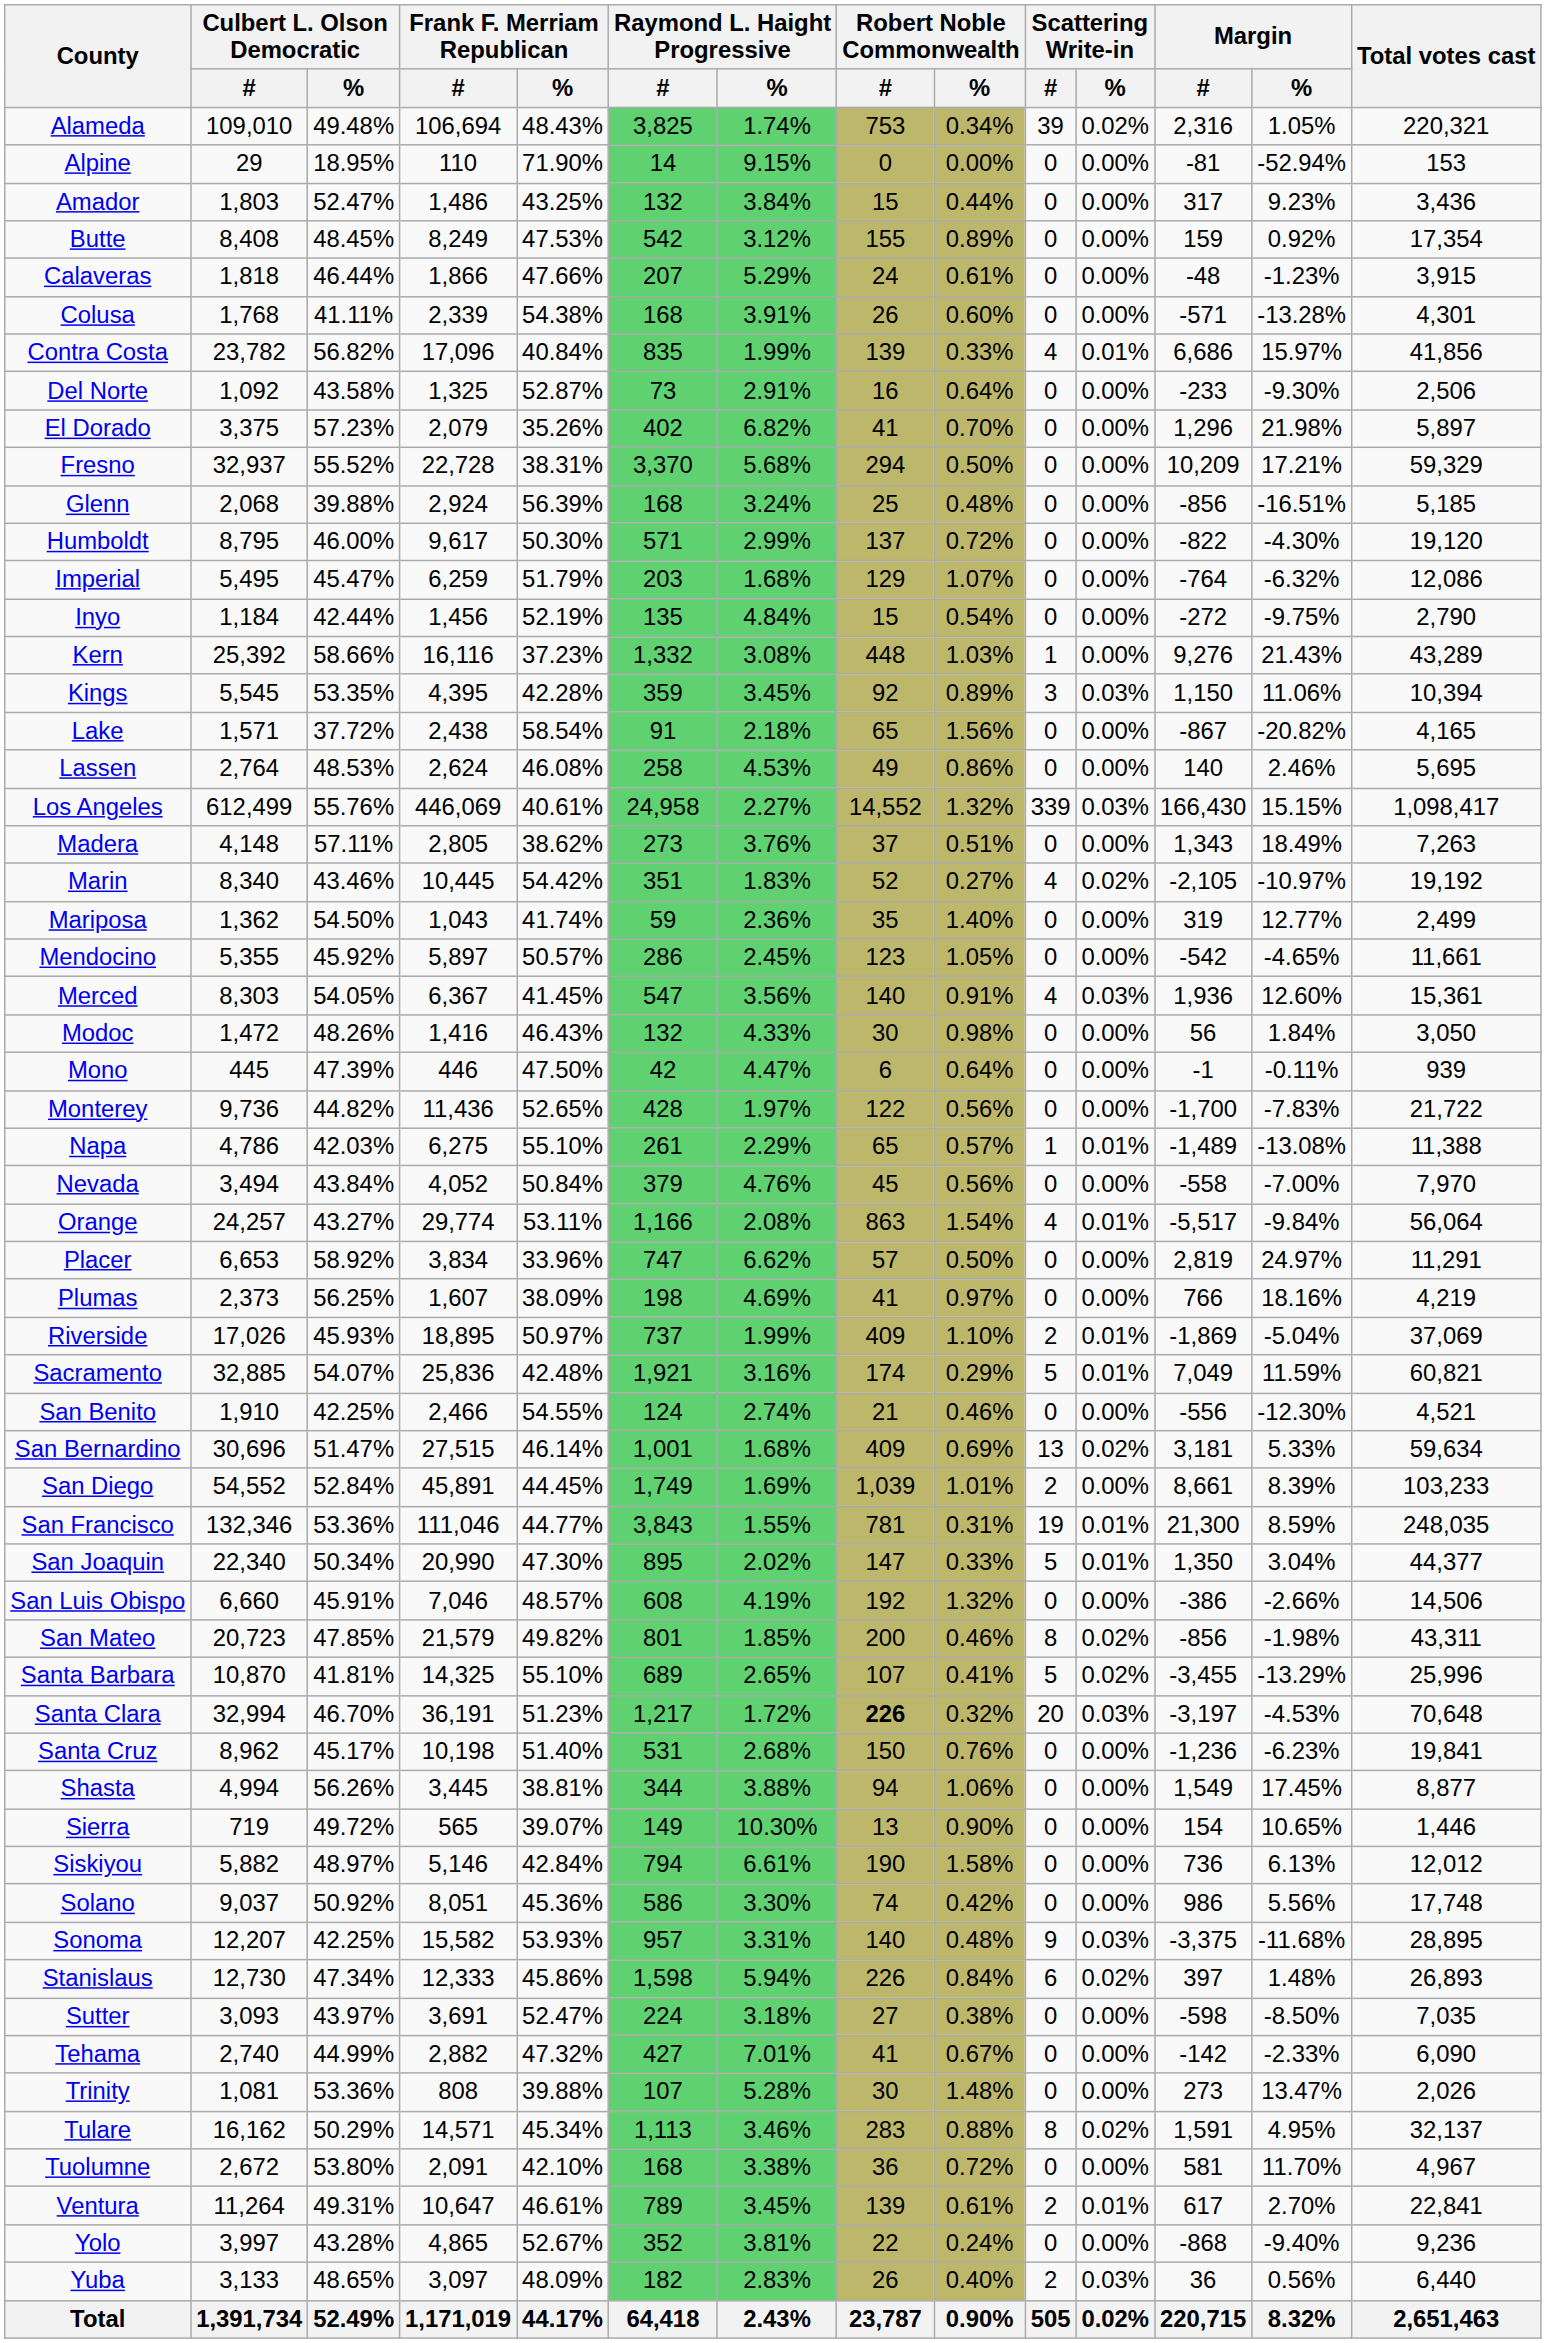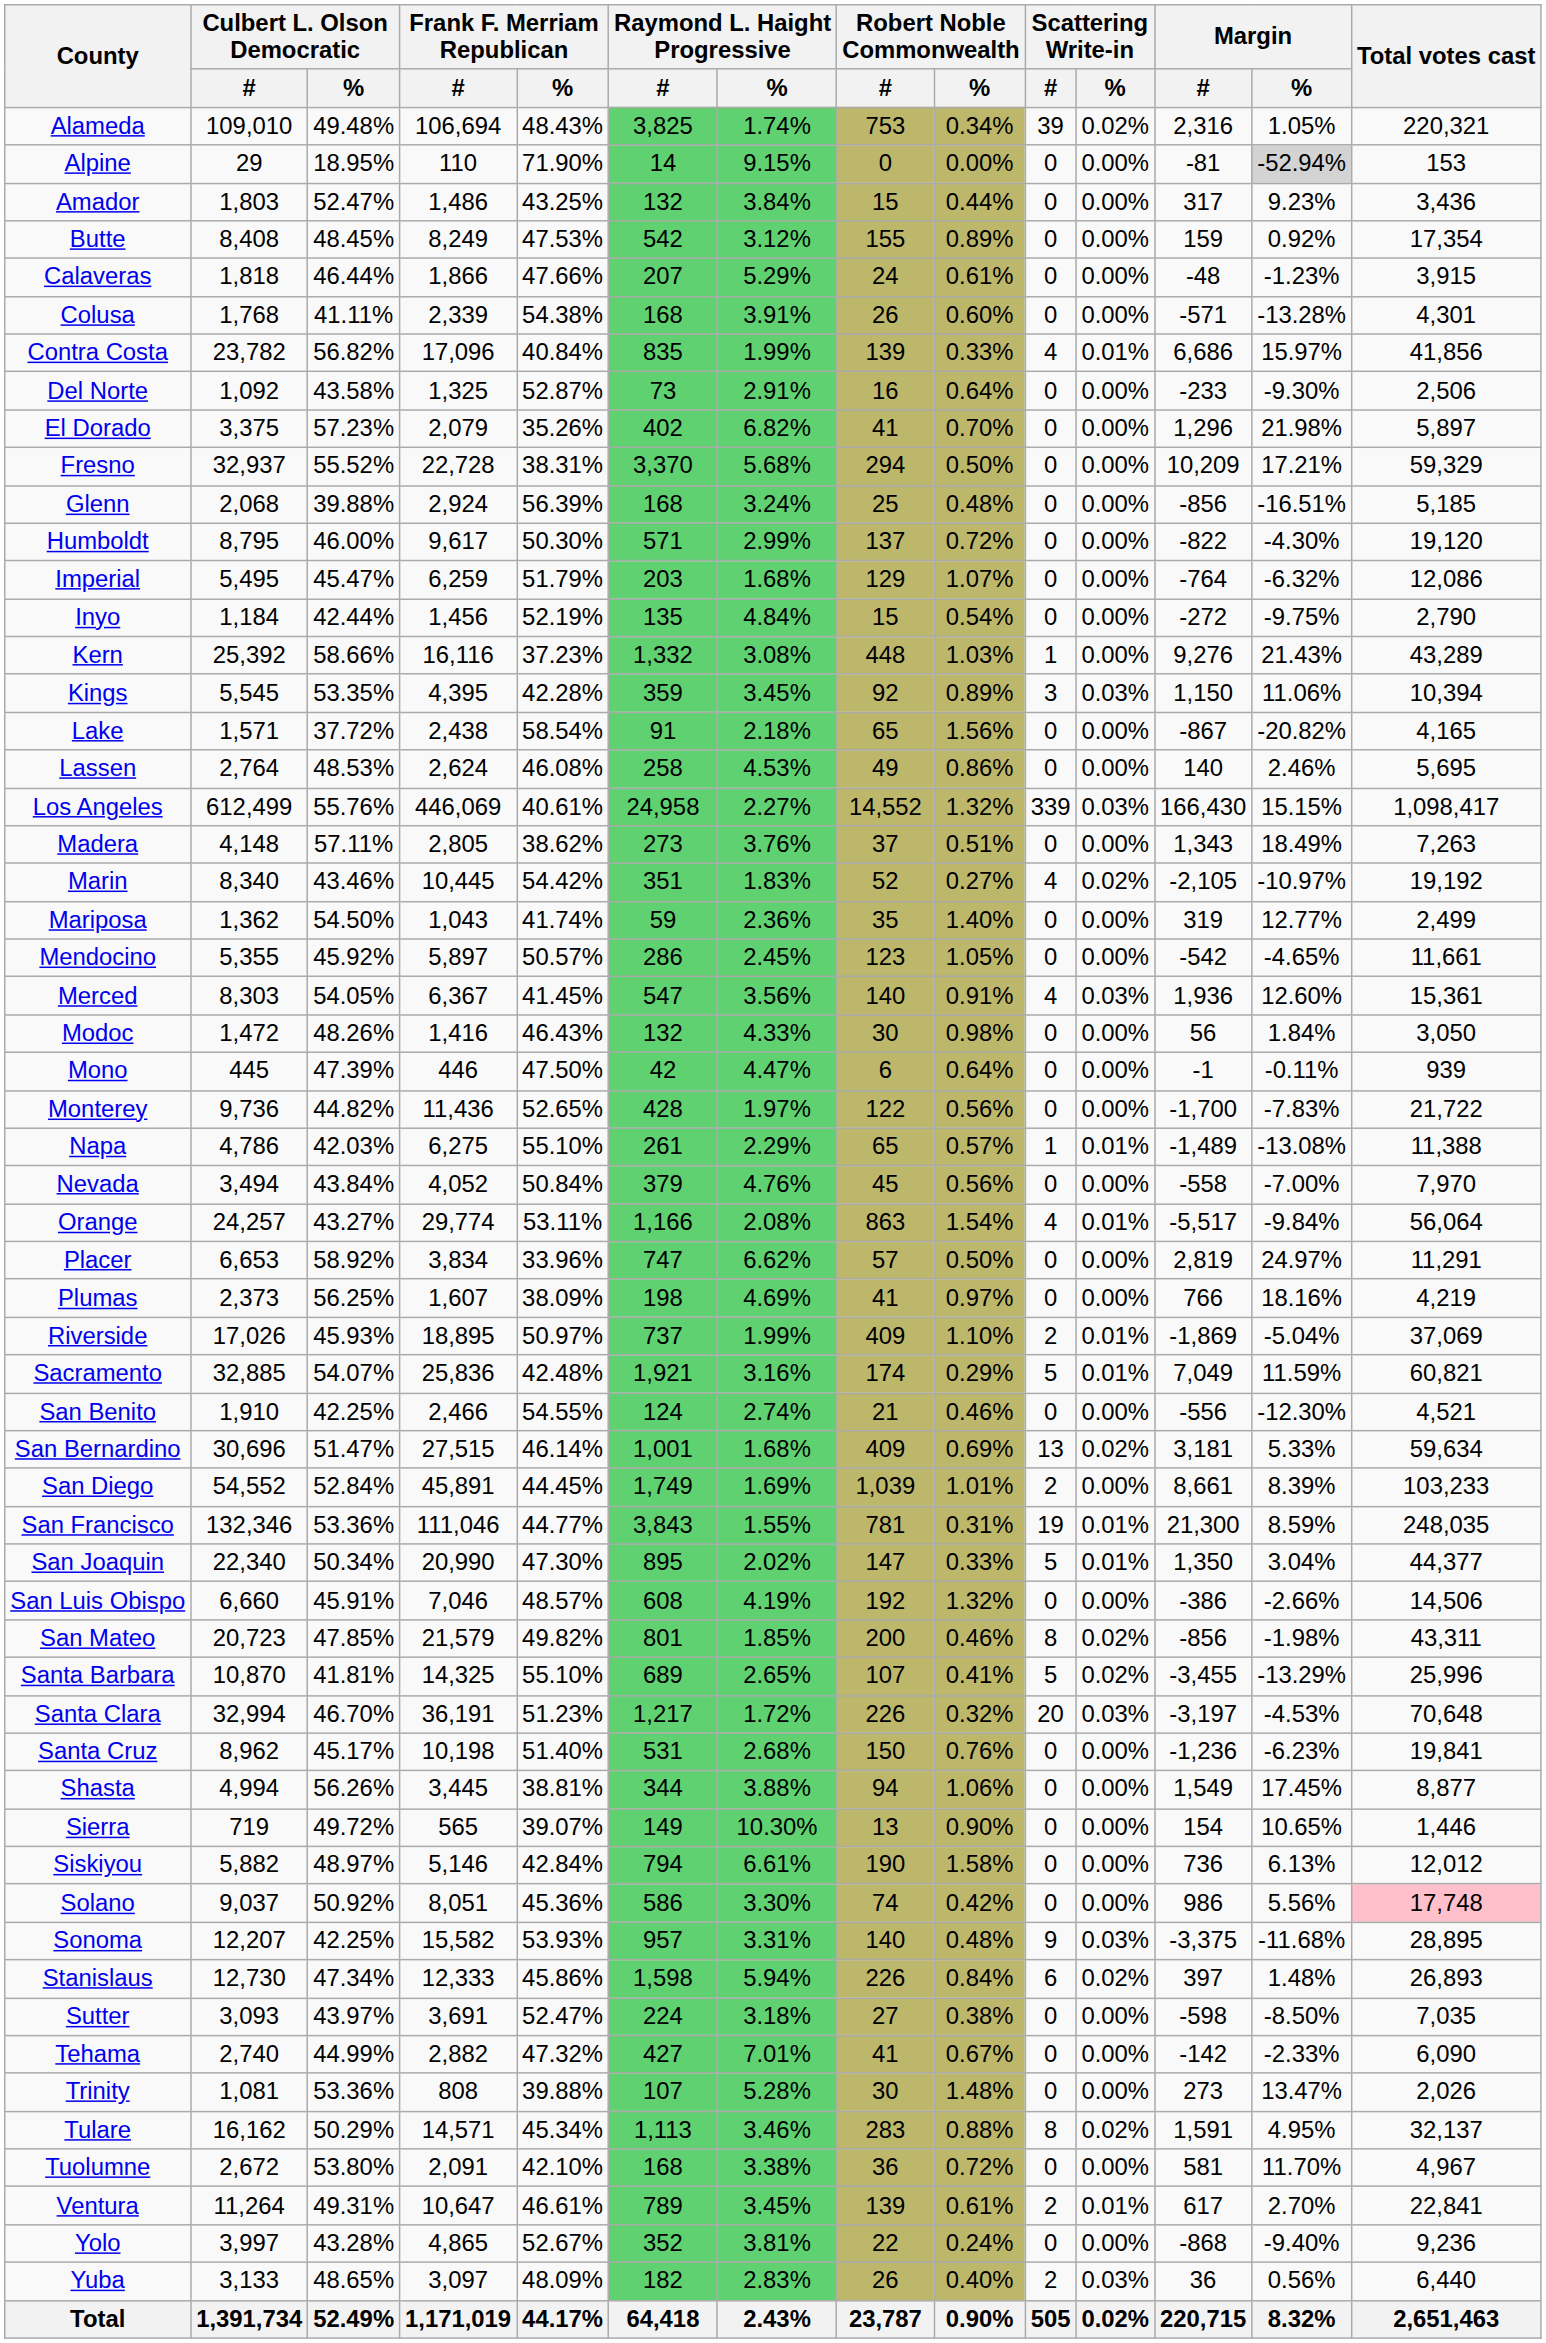(1302, 163) no background -> (1302, 163) lightgrey background
(885, 1713) bold -> (885, 1713) normal
(1446, 1902) no background -> (1446, 1902) pink background
